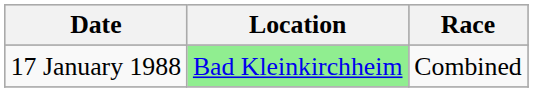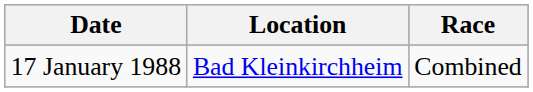(298, 65) lightgreen background -> (298, 65) no background
